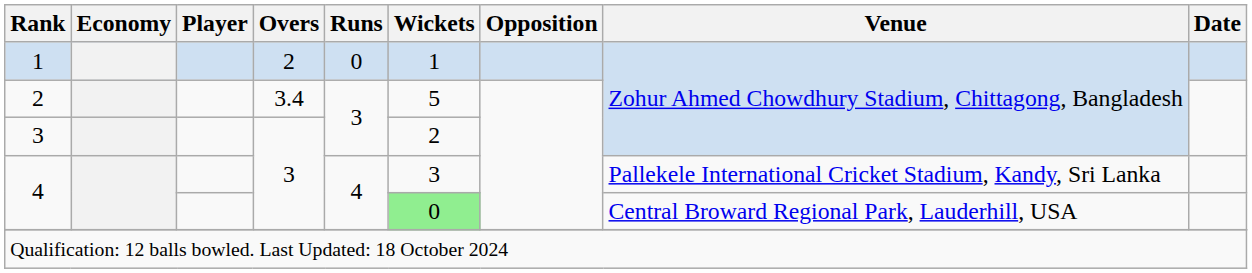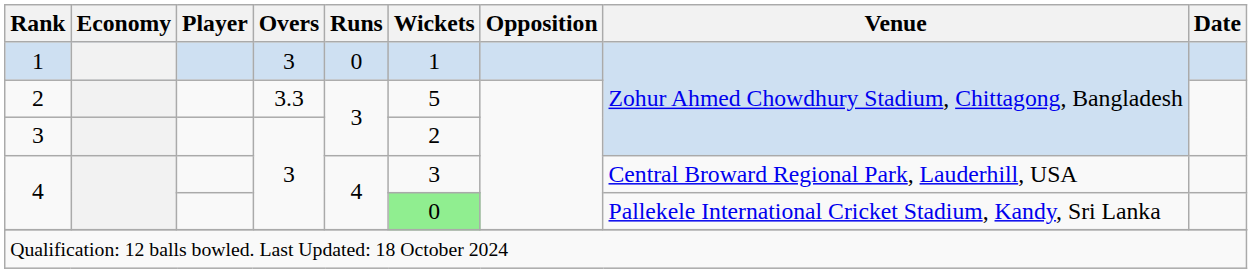(289, 60) 2 -> (289, 60) 3
(289, 98) 3.4 -> (289, 98) 3.3
(885, 173) Pallekele International Cricket Stadium, Kandy, Sri Lanka -> (843, 173) Central Broward Regional Park, Lauderhill, USA
(843, 211) Central Broward Regional Park, Lauderhill, USA -> (885, 211) Pallekele International Cricket Stadium, Kandy, Sri Lanka
